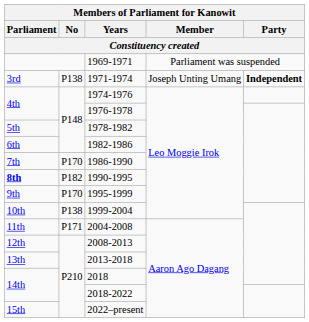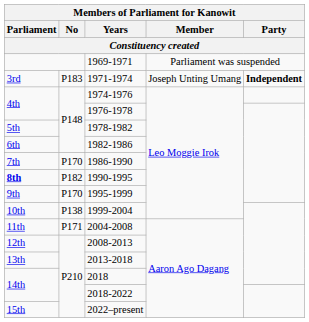(72, 78) P138 -> (72, 78) P183
